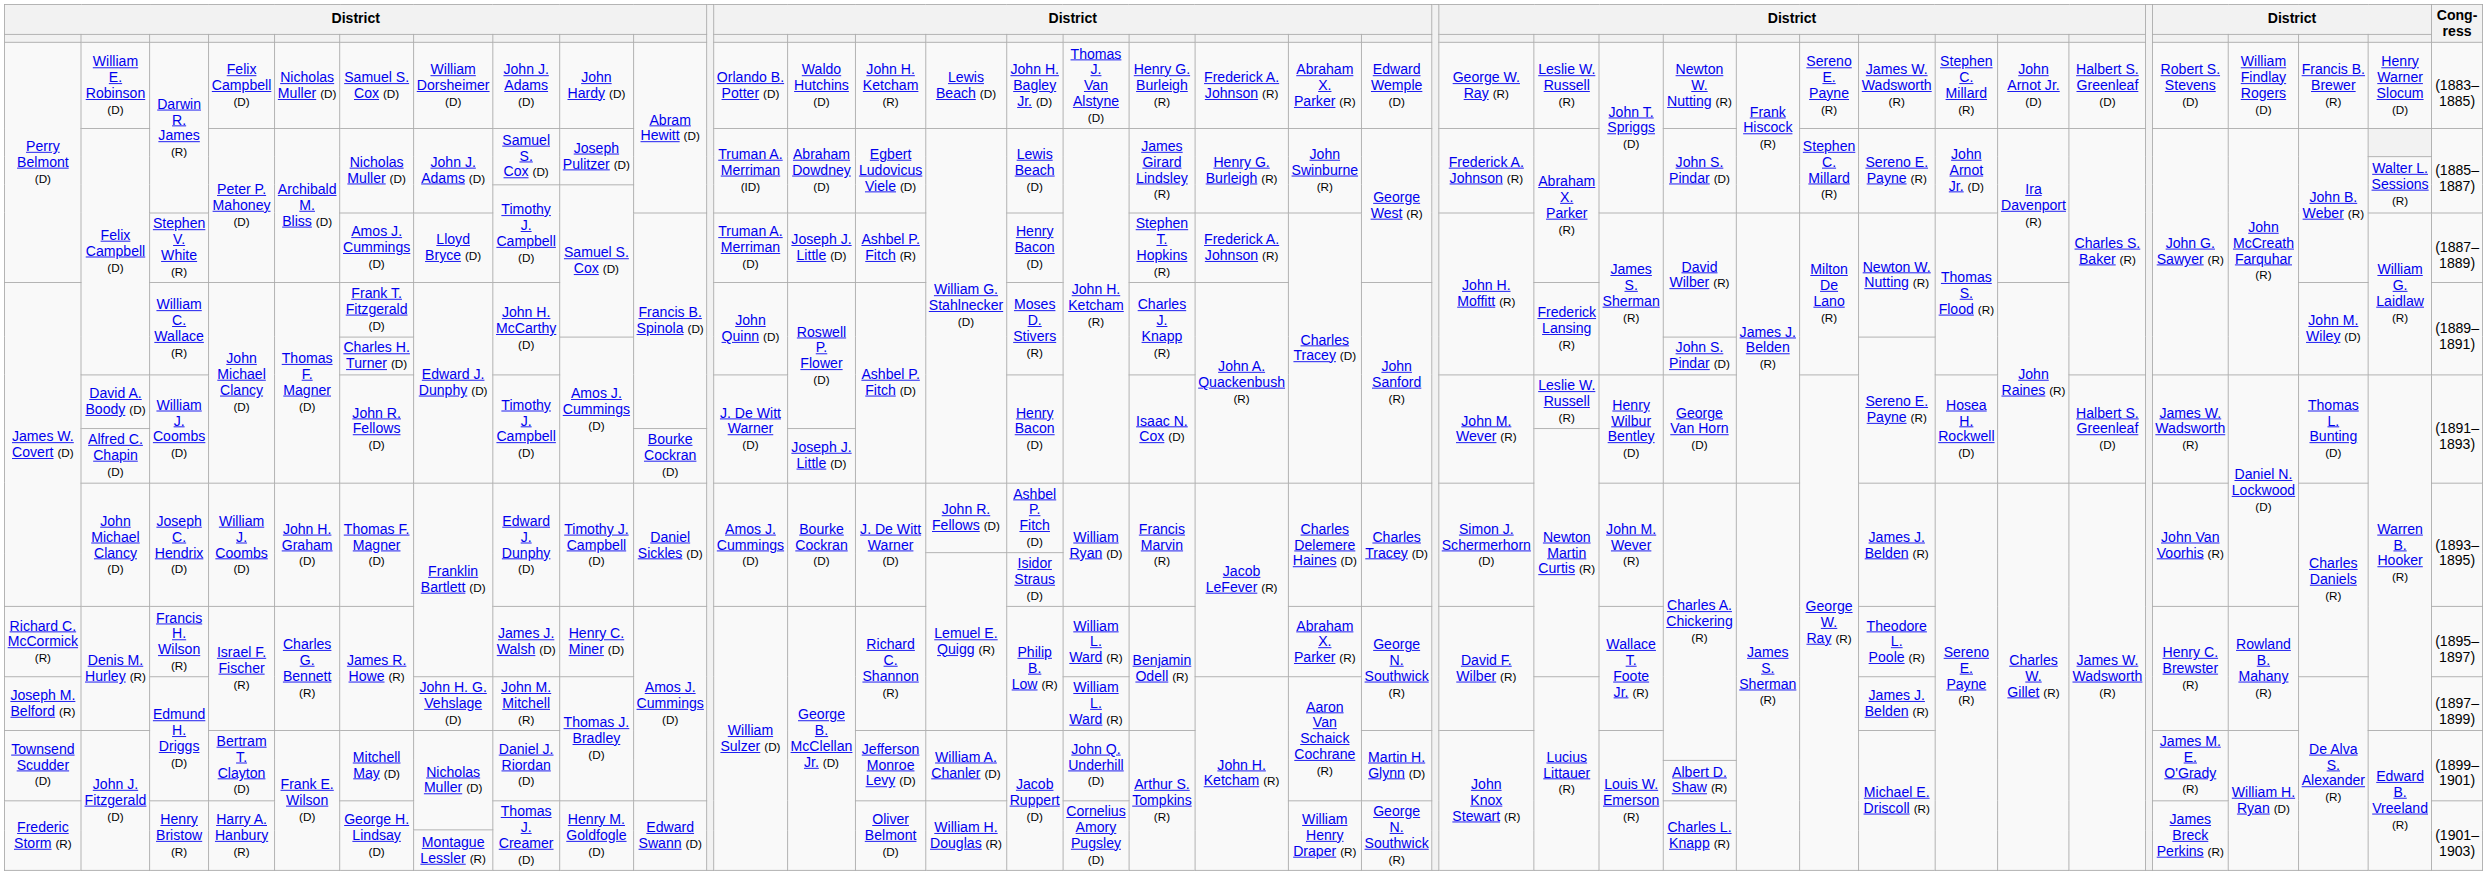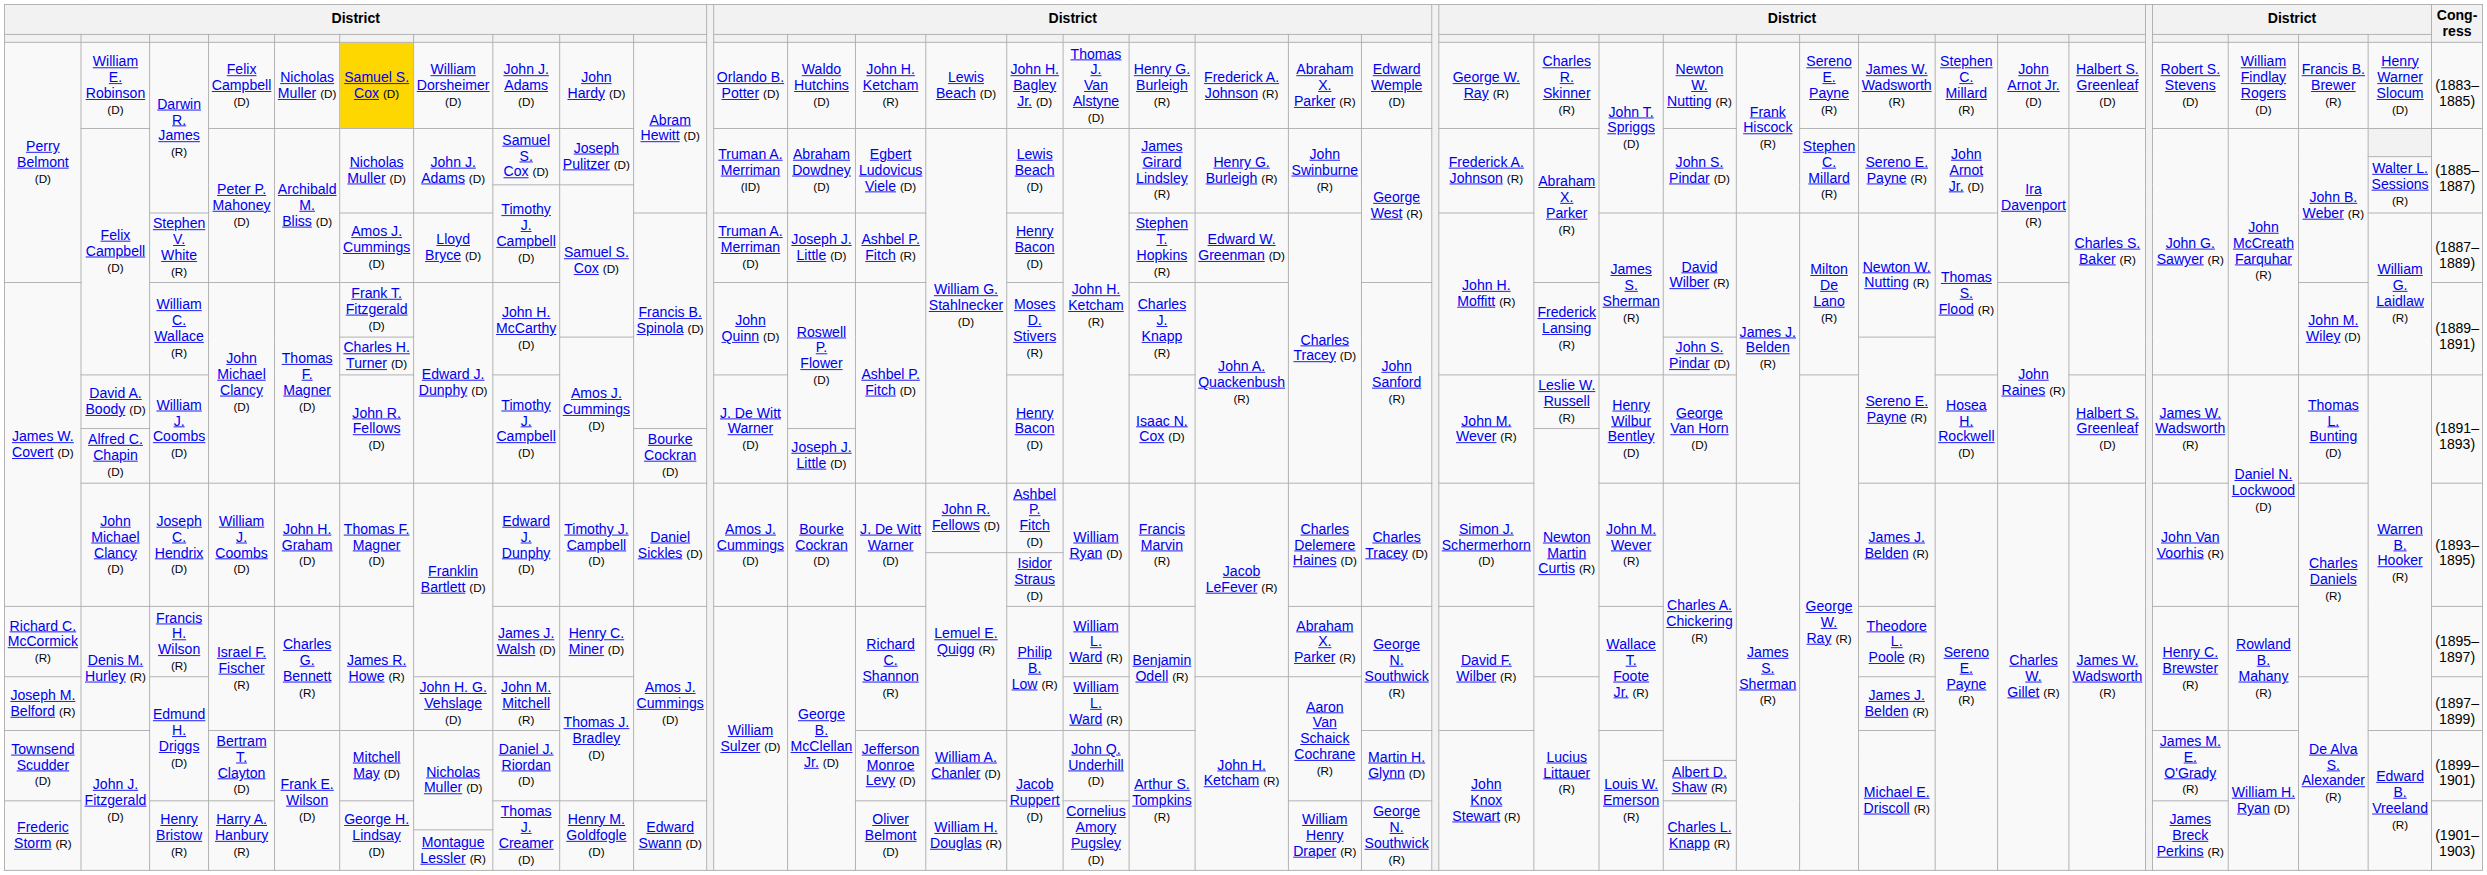(377, 85) no background -> (377, 85) gold background
(1567, 85) Leslie W. Russell (R) -> (1567, 85) Charles R. Skinner (R)
(1242, 247) Frederick A. Johnson (R) -> (1242, 247) Edward W. Greenman (D)
